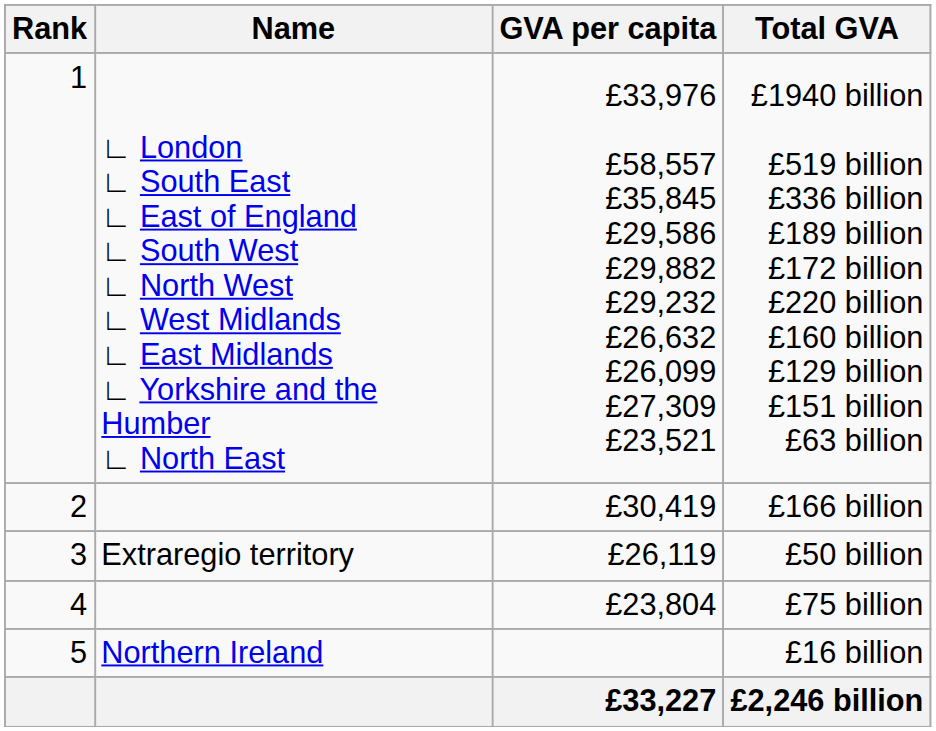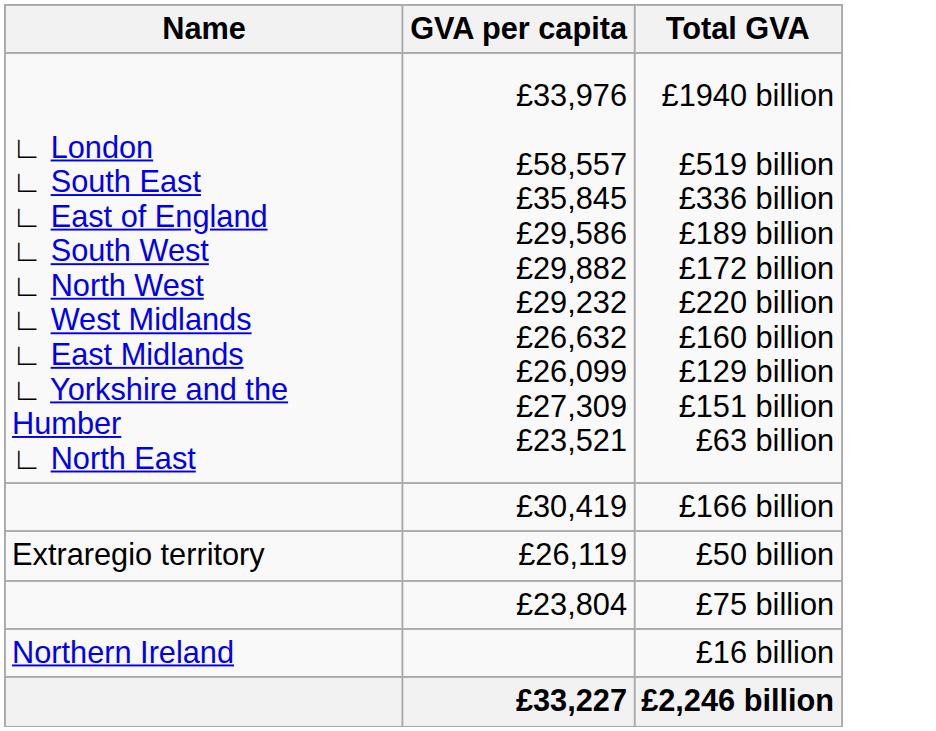- column: (50, 28)
